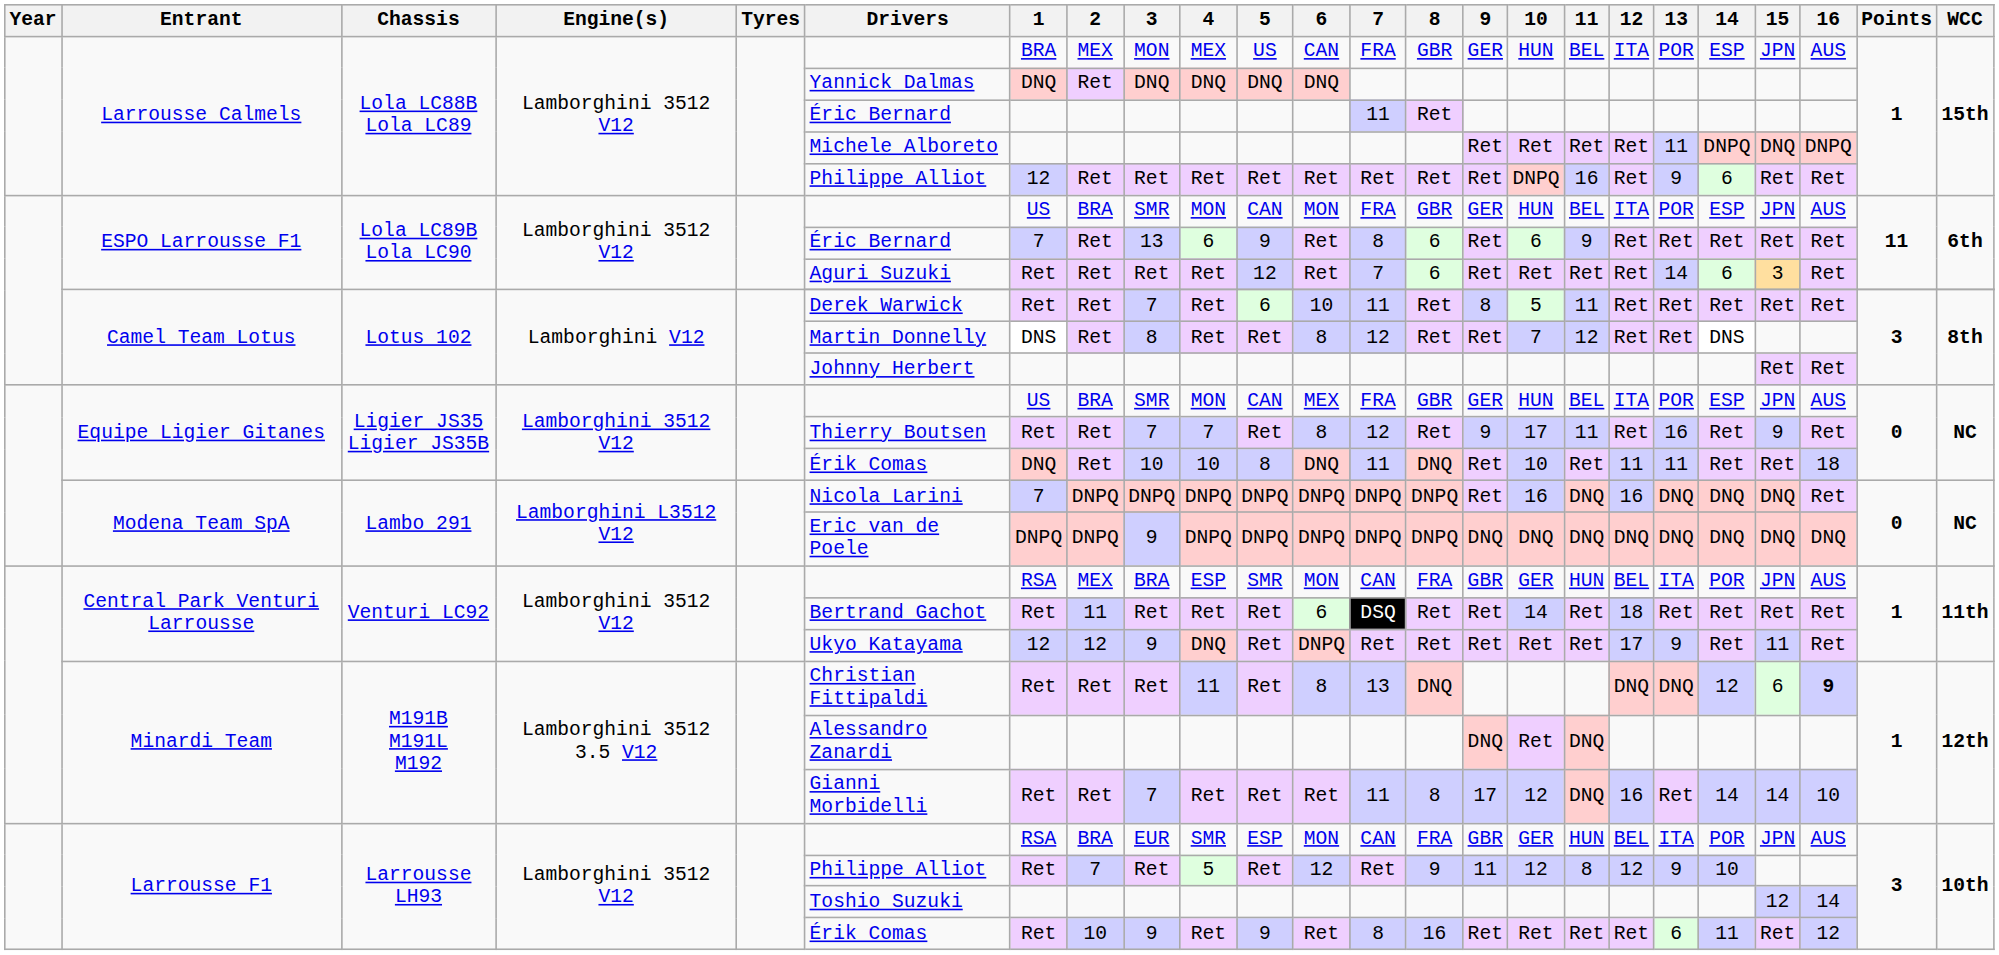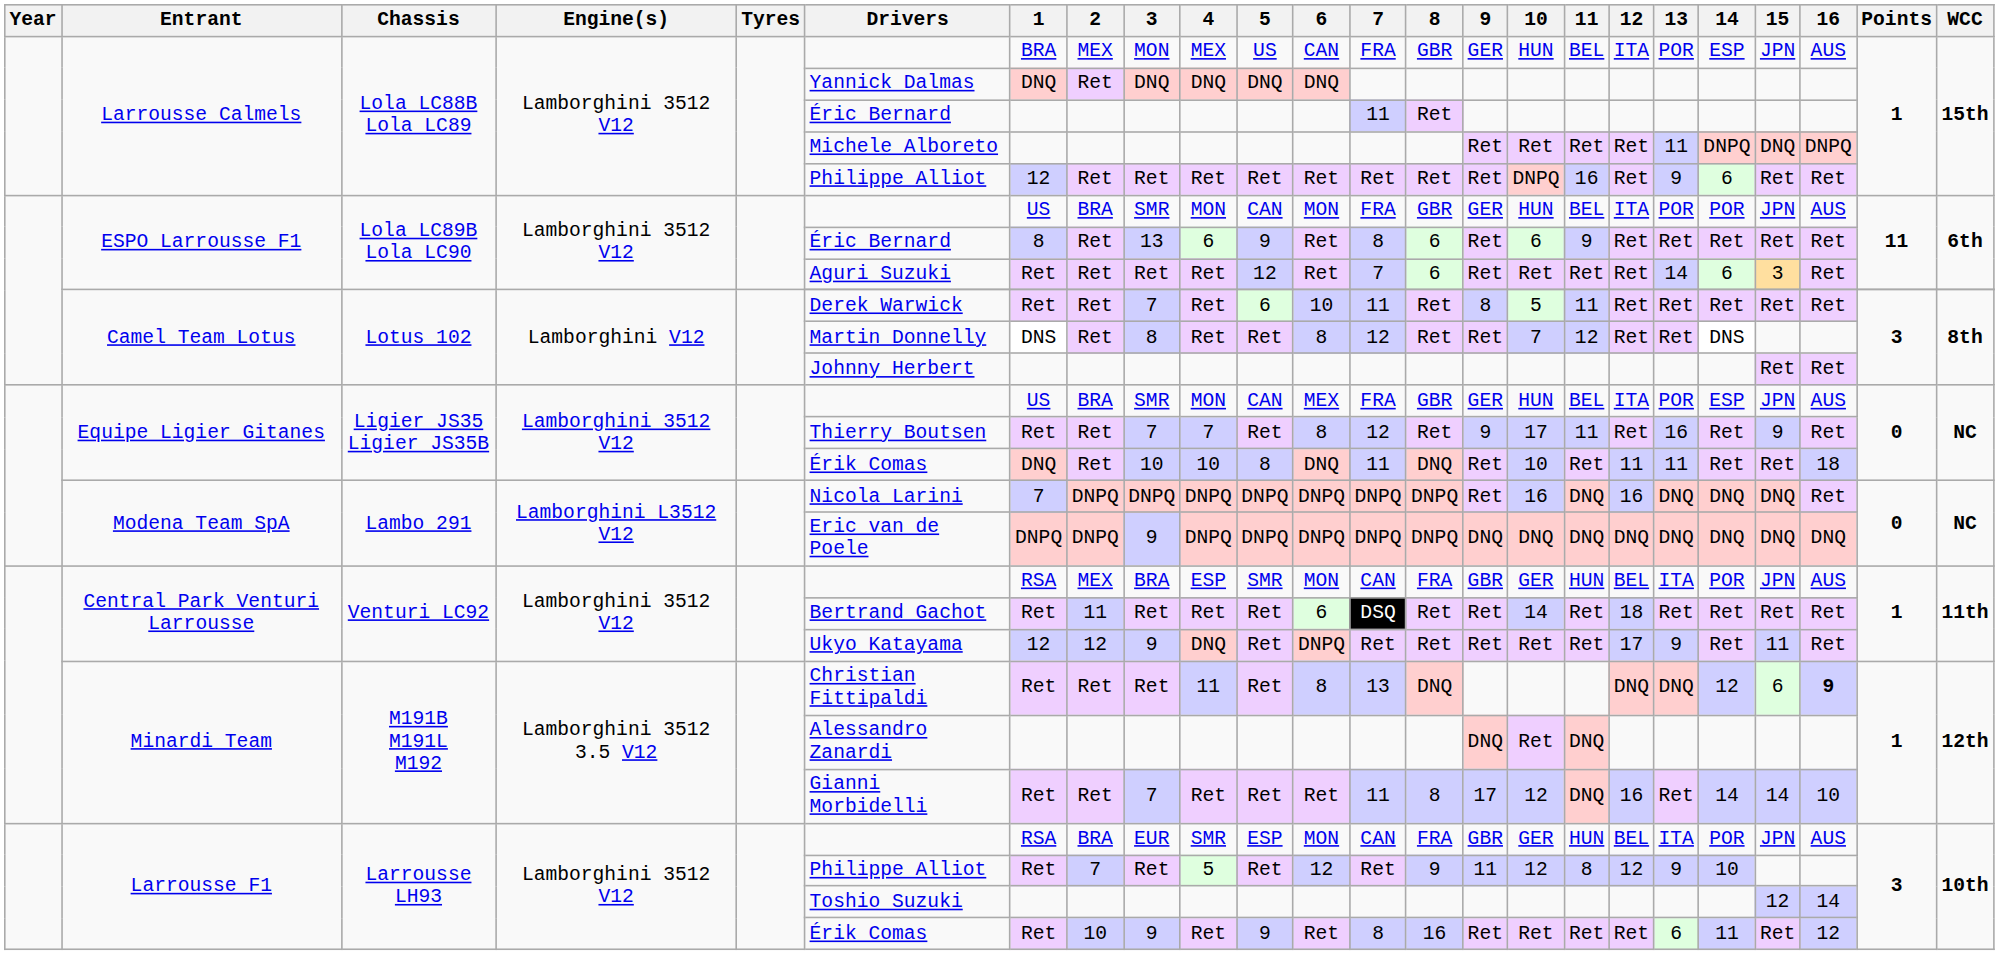(1727, 211) ESP -> (1727, 211) POR
(1039, 243) 7 -> (1039, 243) 8
